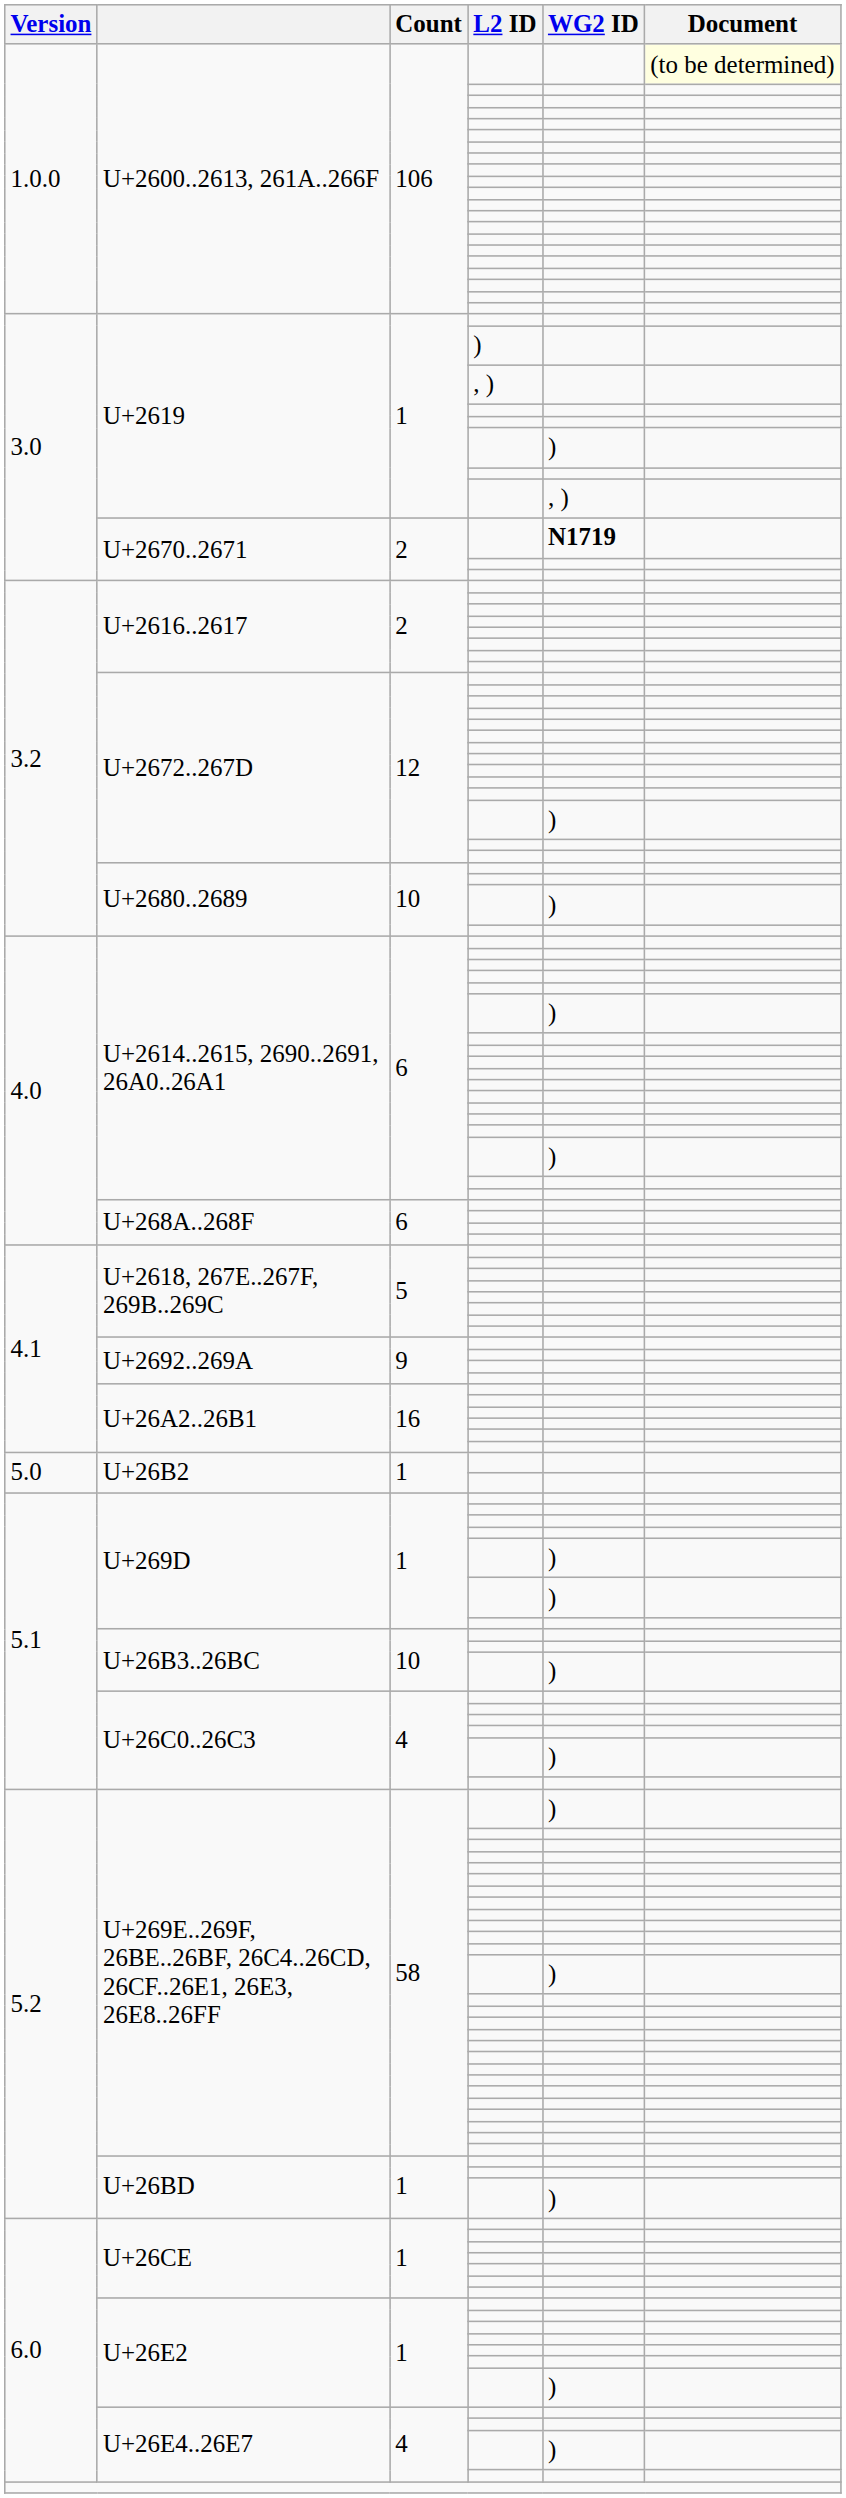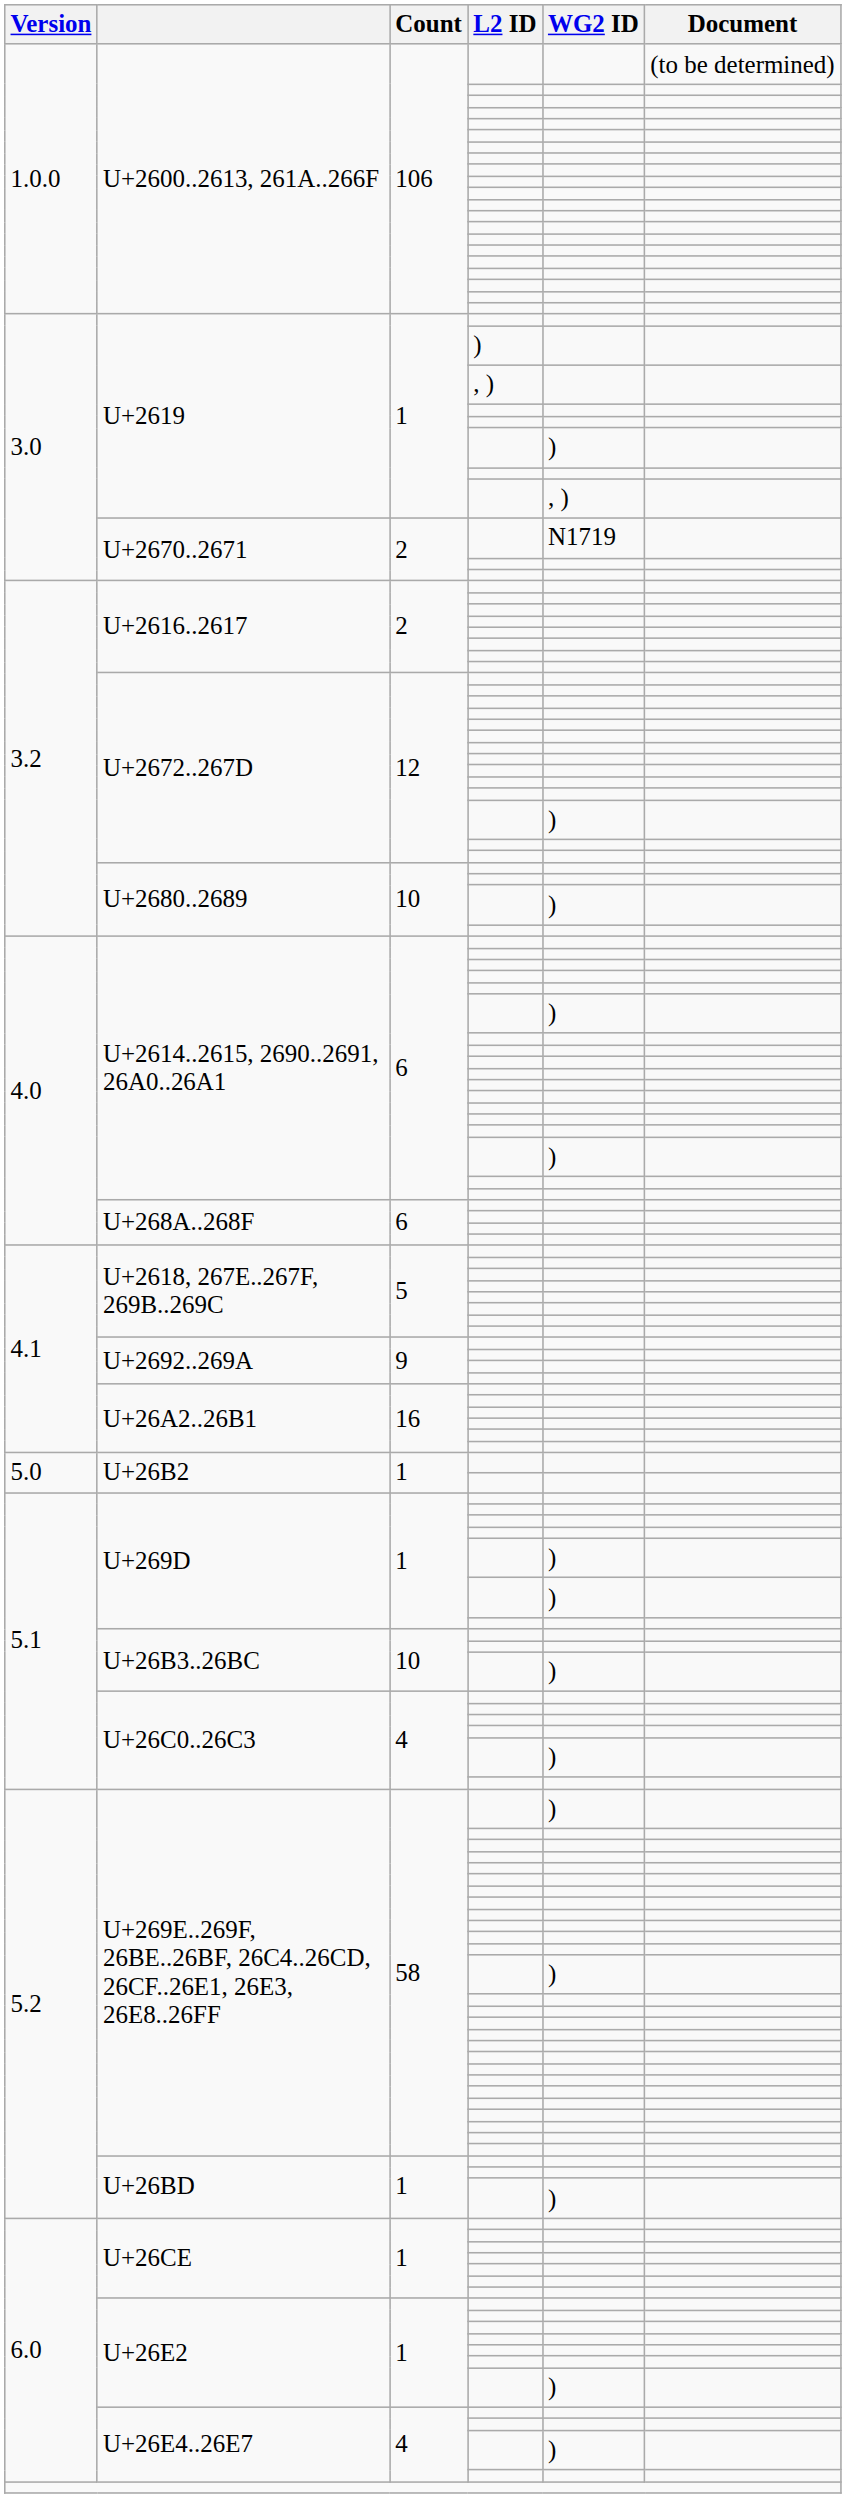(742, 63) lightyellow background -> (742, 63) no background
(582, 537) bold -> (582, 537) normal
